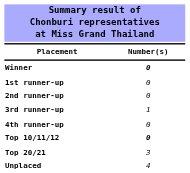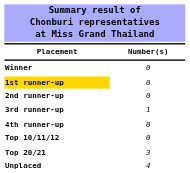(148, 68) bold -> (148, 68) normal
(34, 82) no background -> (34, 82) gold background
(148, 138) bold -> (148, 138) normal
